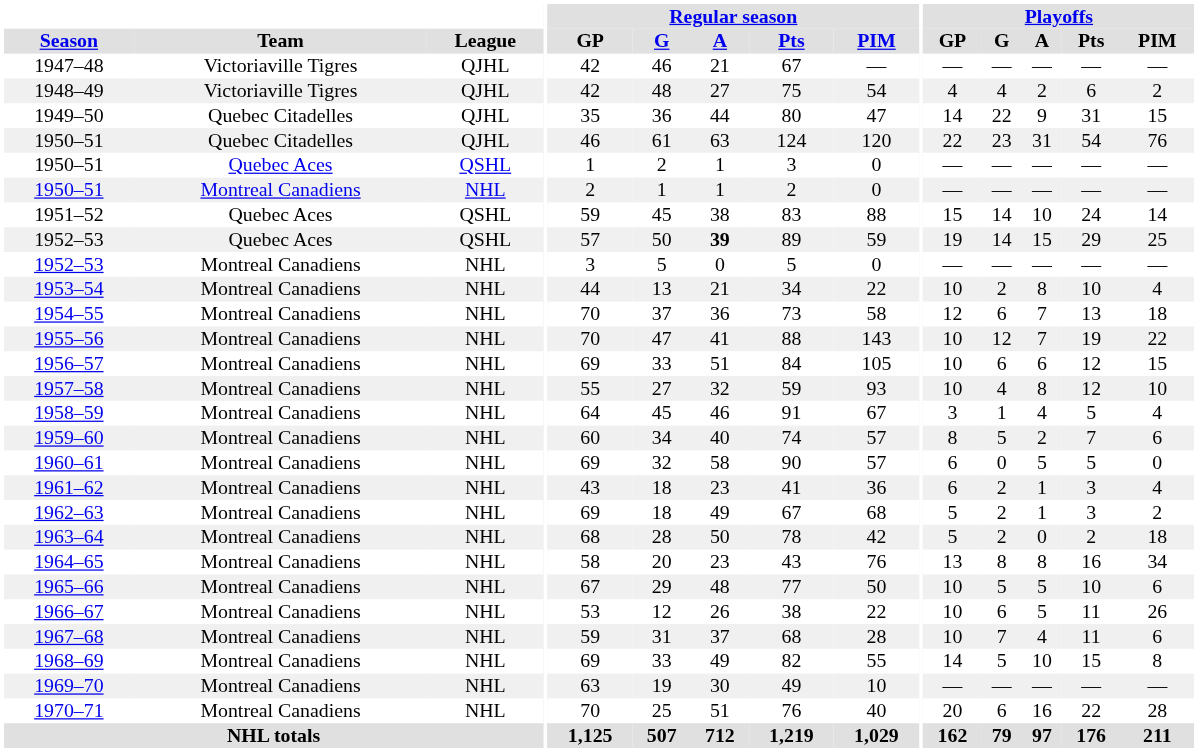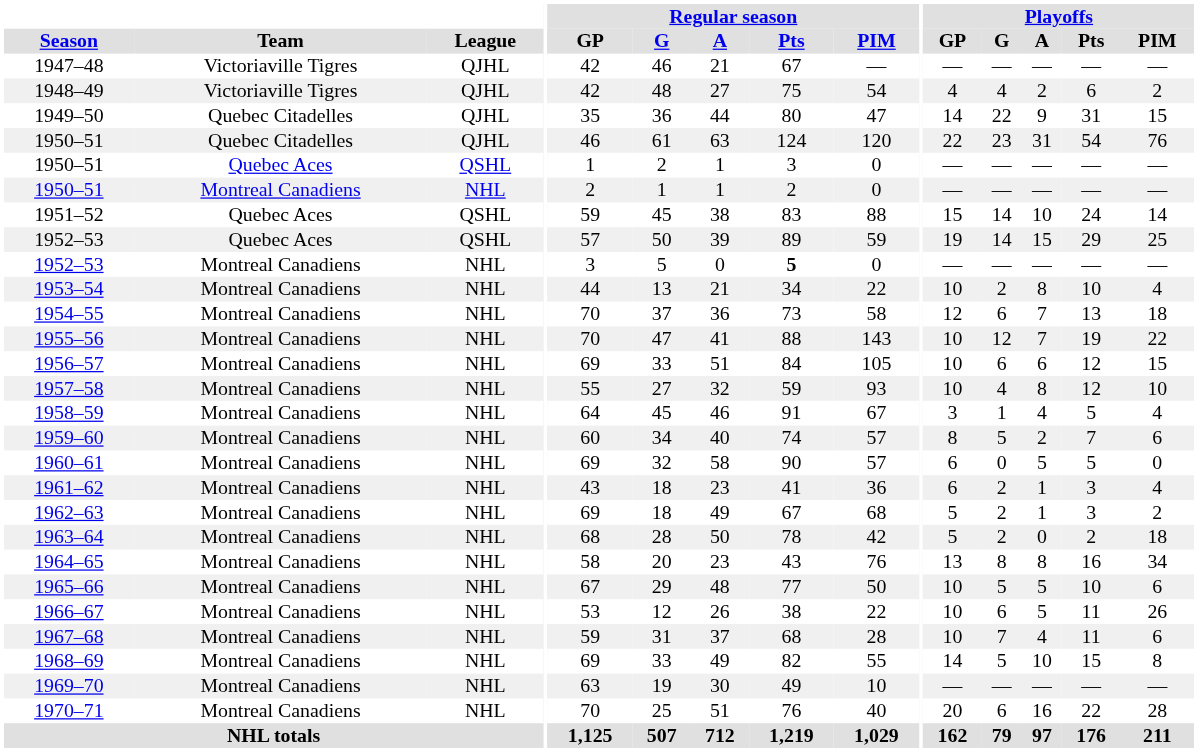(720, 239) bold -> (720, 239) normal
(791, 264) normal -> (791, 264) bold
